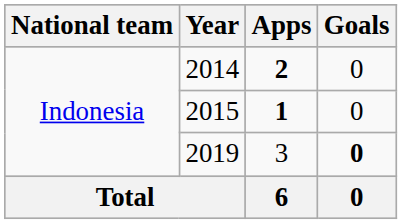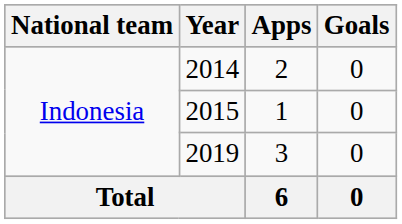(281, 68) bold -> (281, 68) normal
(281, 111) bold -> (281, 111) normal
(357, 153) bold -> (357, 153) normal
